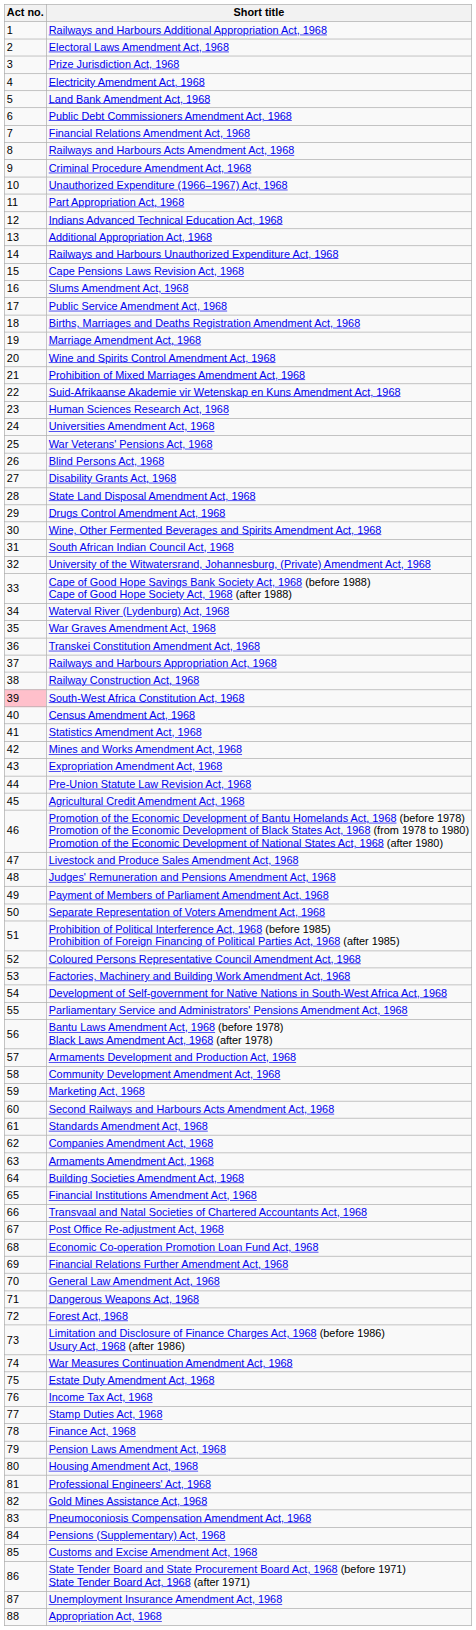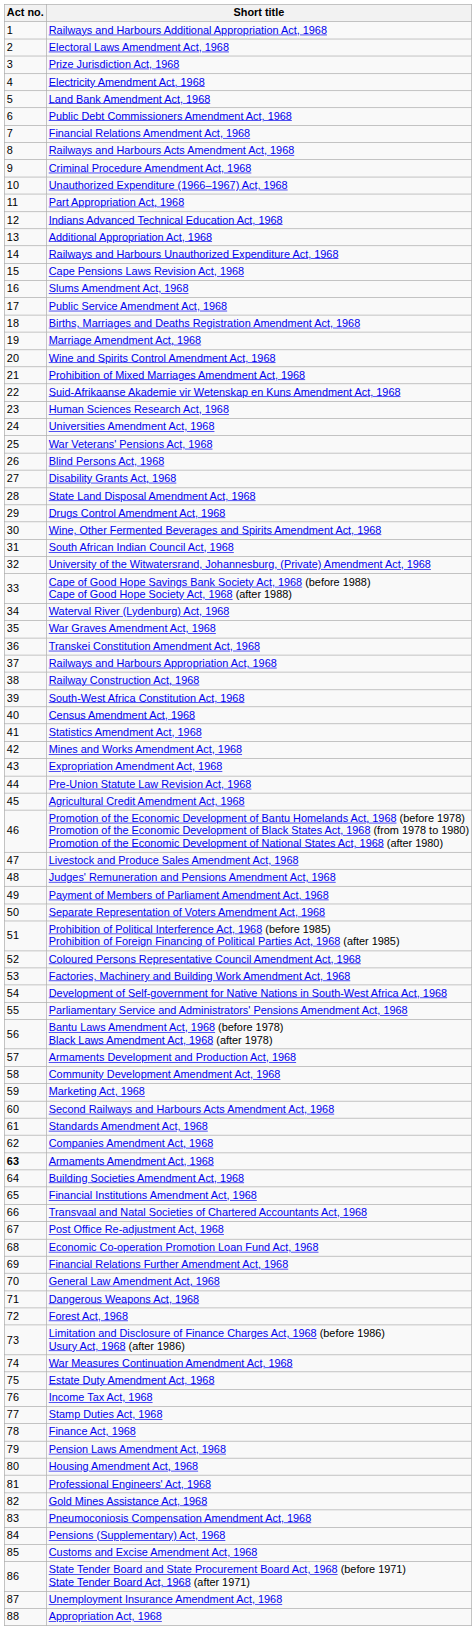(13, 698) pink background -> (13, 698) no background
(13, 1161) normal -> (13, 1161) bold
